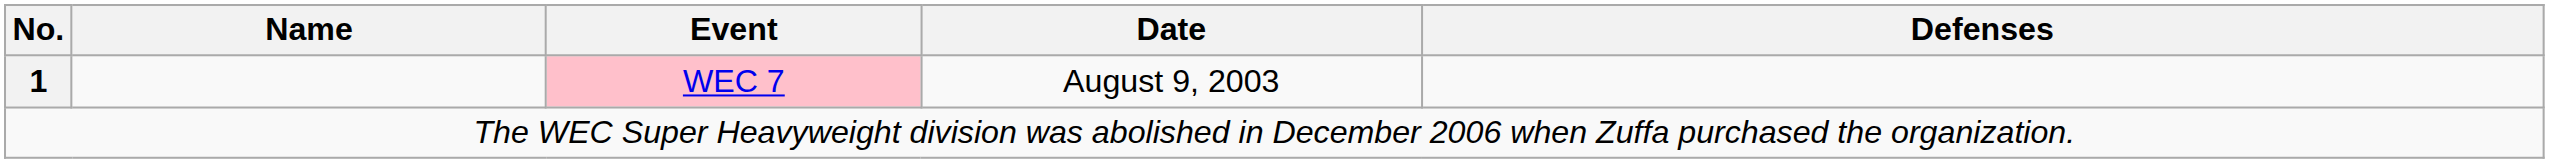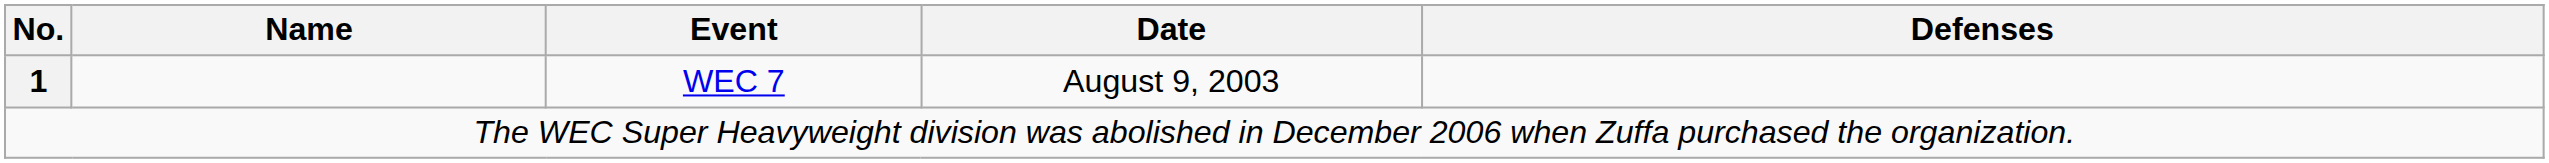(734, 81) pink background -> (734, 81) no background
